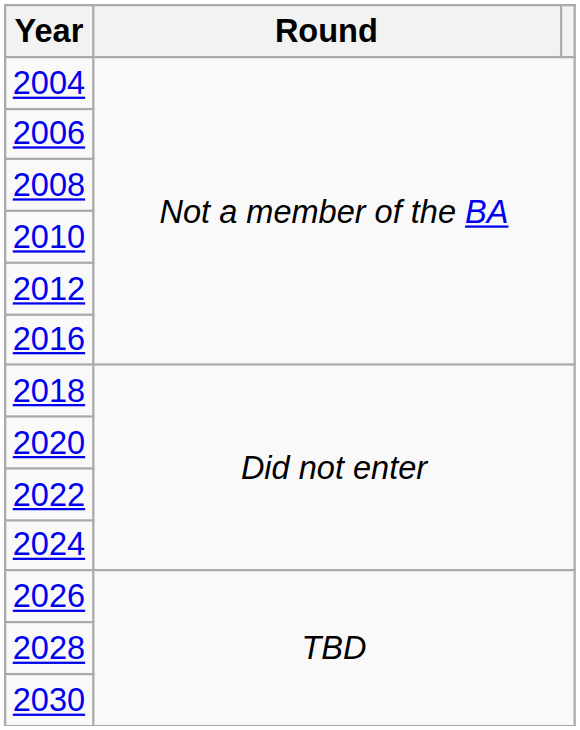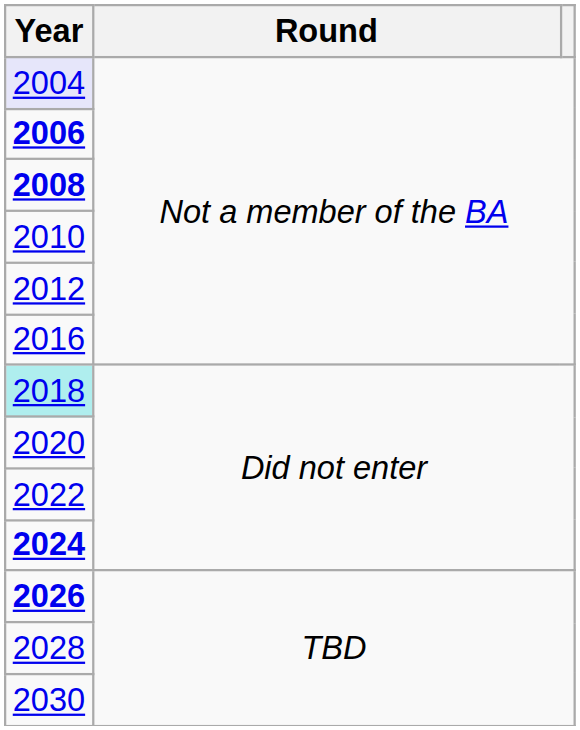(49, 83) no background -> (49, 83) lavender background
(49, 134) normal -> (49, 134) bold
(49, 185) normal -> (49, 185) bold
(49, 391) no background -> (49, 391) paleturquoise background
(49, 545) normal -> (49, 545) bold
(49, 597) normal -> (49, 597) bold
